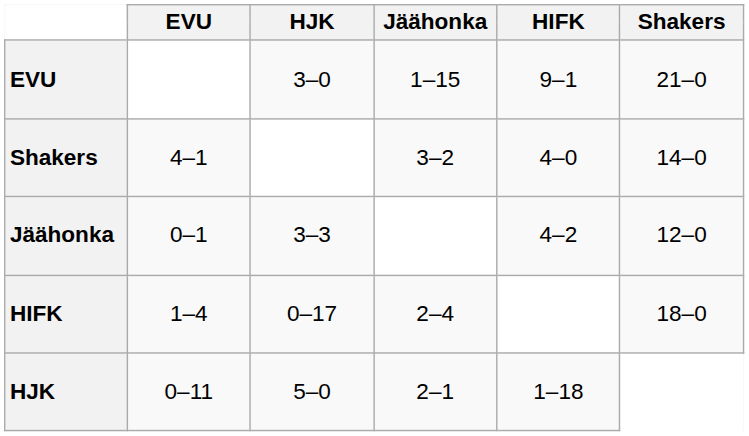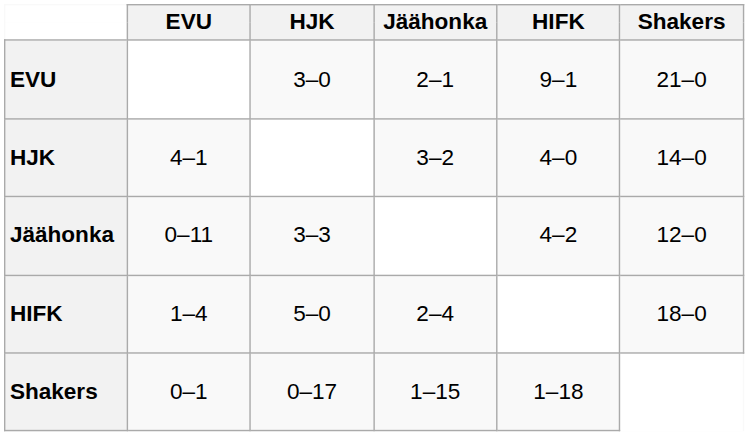(435, 79) 1–15 -> (435, 79) 2–1
(54, 157) Shakers -> (32, 157) HJK
(189, 235) 0–1 -> (189, 235) 0–11
(312, 313) 0–17 -> (312, 313) 5–0
(32, 391) HJK -> (54, 391) Shakers
(189, 391) 0–11 -> (189, 391) 0–1
(312, 391) 5–0 -> (312, 391) 0–17
(435, 391) 2–1 -> (435, 391) 1–15
